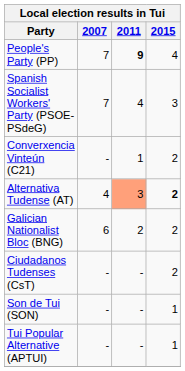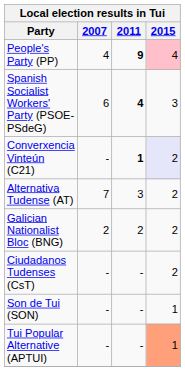(106, 55) 7 -> (106, 55) 4
(175, 55) no background -> (175, 55) pink background
(106, 103) 7 -> (106, 103) 6
(140, 103) normal -> (140, 103) bold
(140, 158) normal -> (140, 158) bold
(175, 158) no background -> (175, 158) lavender background
(106, 194) 4 -> (106, 194) 7
(140, 194) lightsalmon background -> (140, 194) no background
(175, 194) bold -> (175, 194) normal
(106, 230) 6 -> (106, 230) 2
(175, 345) no background -> (175, 345) lightsalmon background
